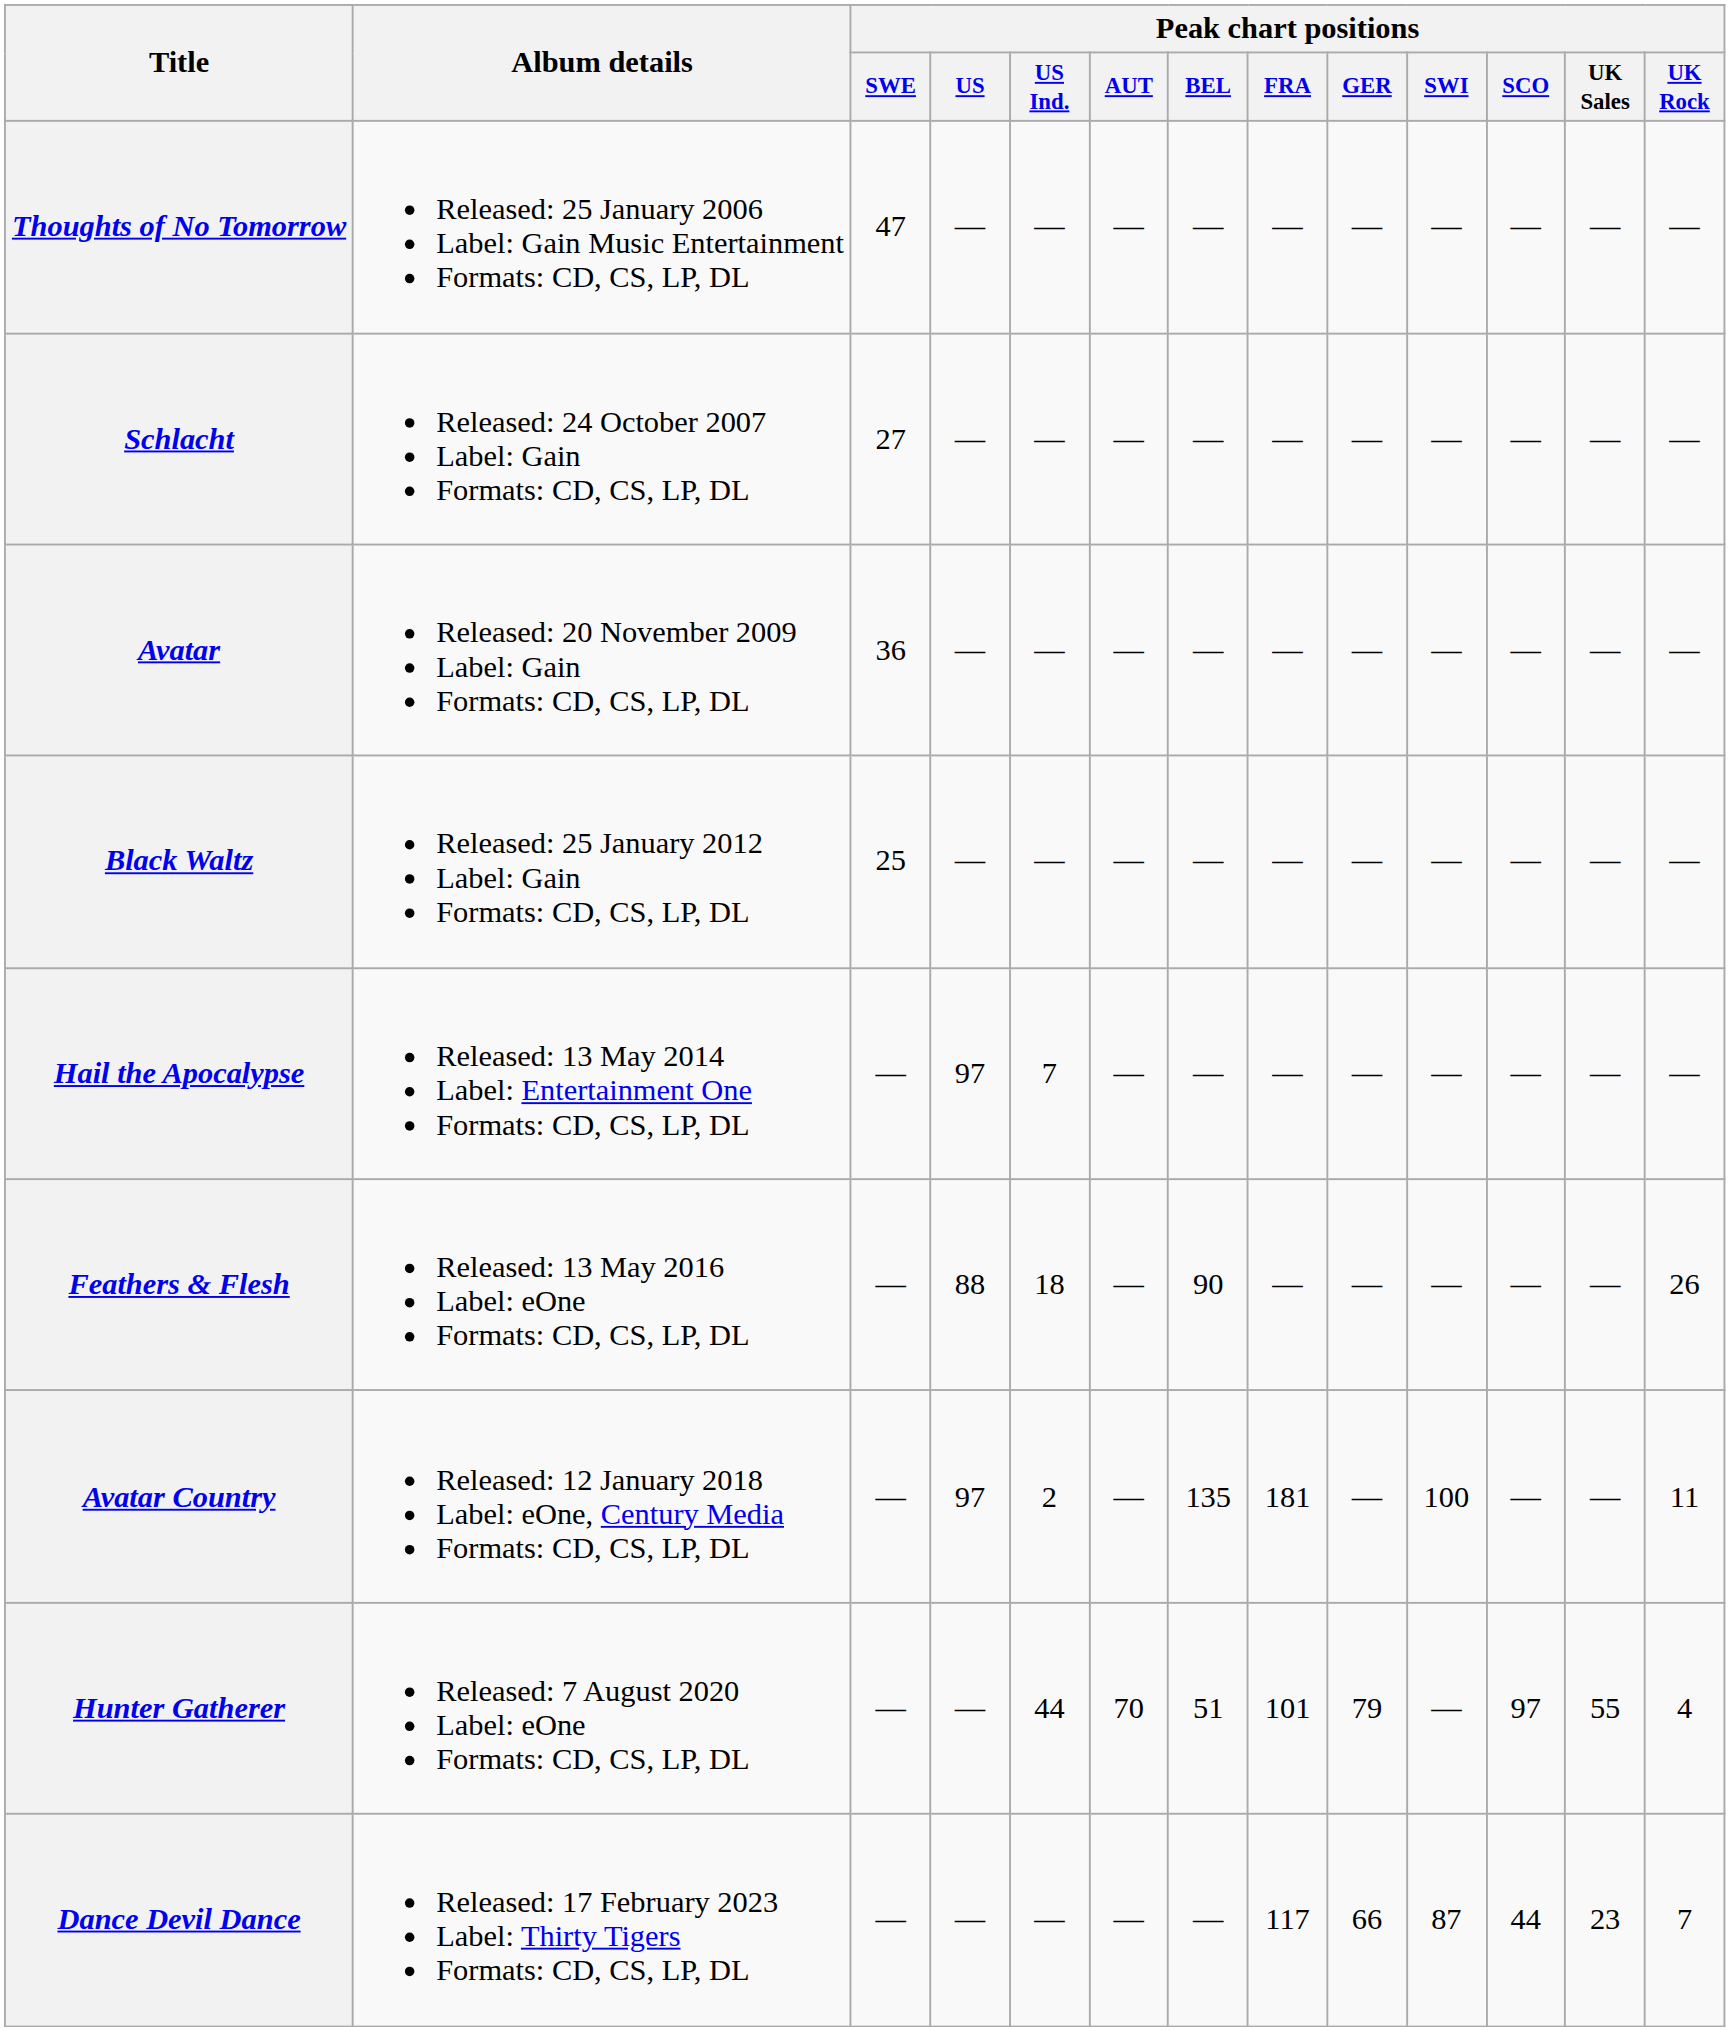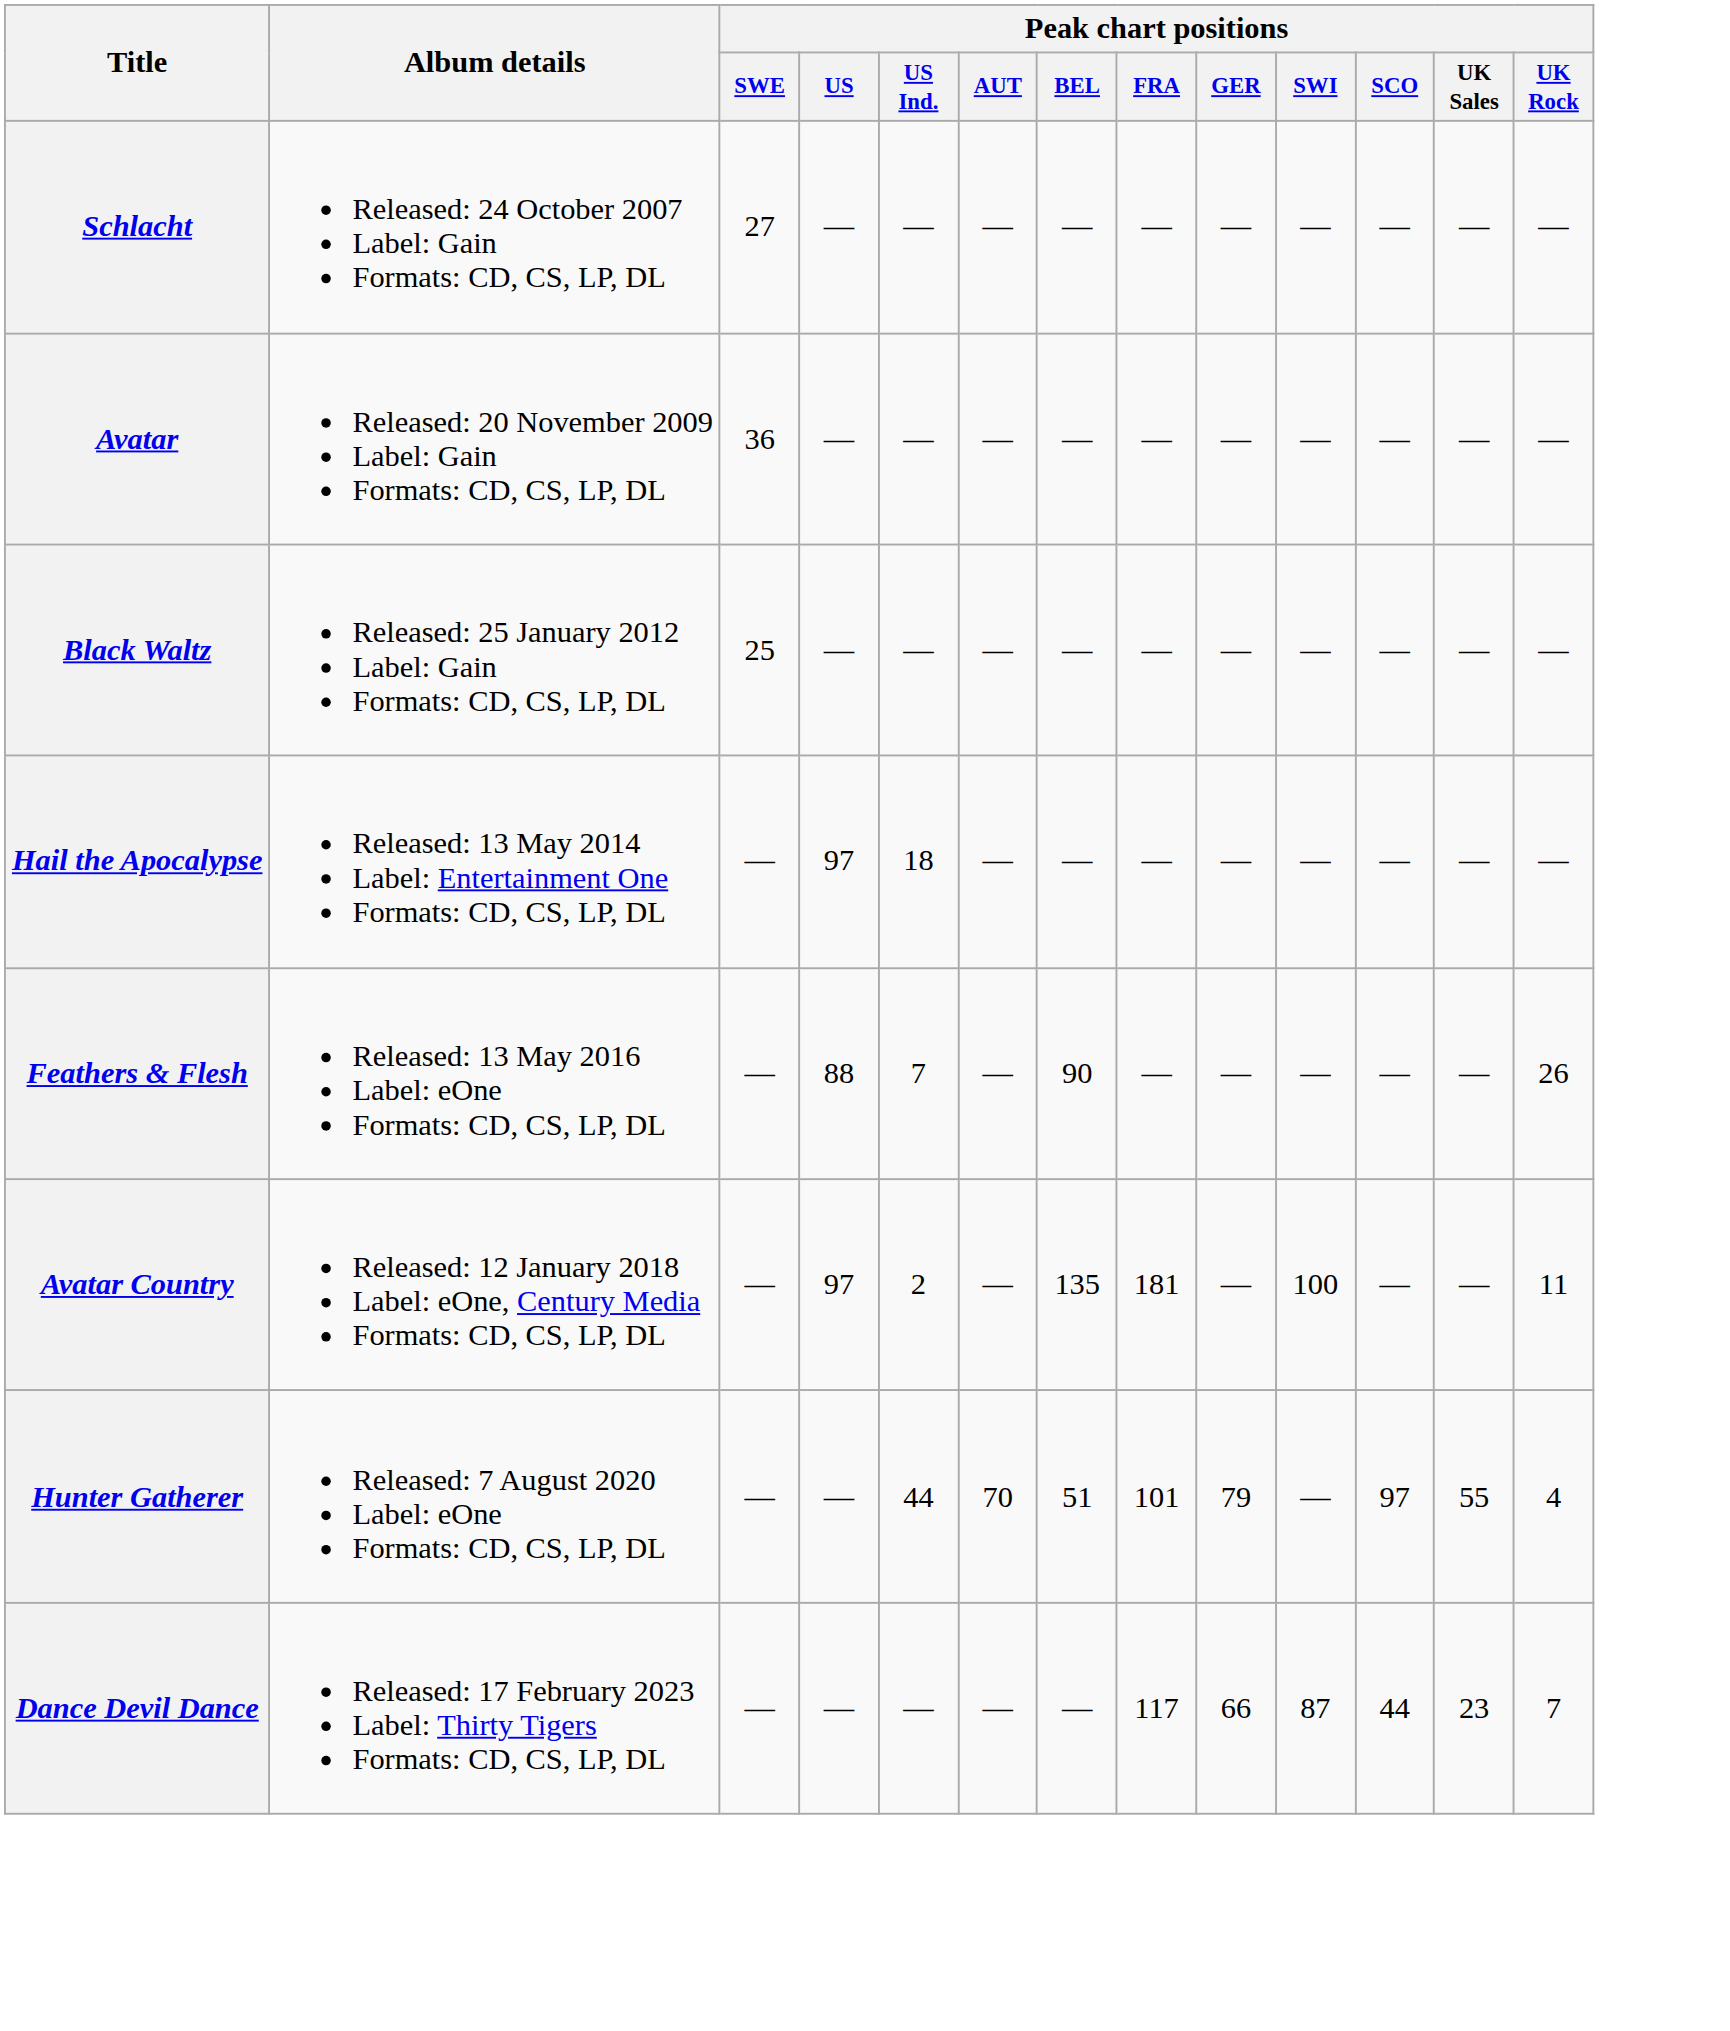- row: (179, 226)
(1049, 1072) 7 -> (918, 861) 18
(1049, 1284) 18 -> (918, 1072) 7
